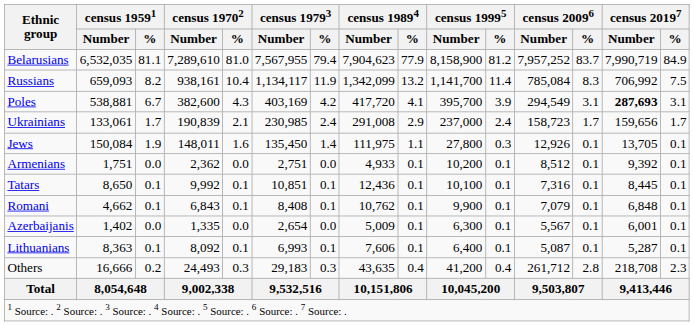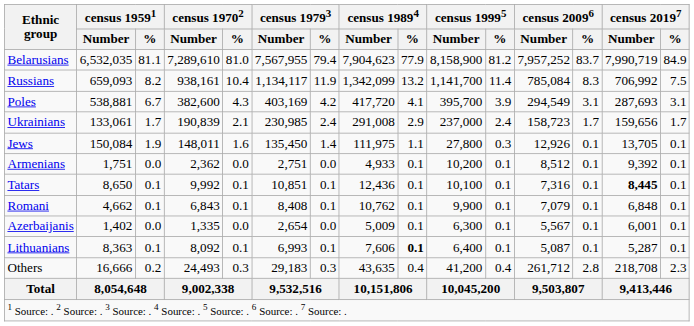(636, 101) bold -> (636, 101) normal
(643, 184) normal -> (643, 184) bold
(416, 247) normal -> (416, 247) bold
